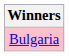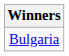(34, 39) pink background -> (34, 39) no background
